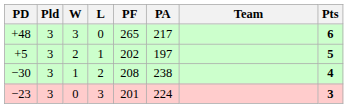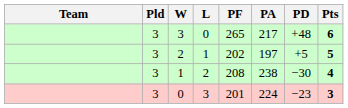columns swapped: (248, 14) <-> (21, 14)
